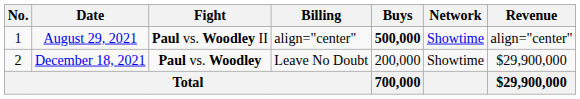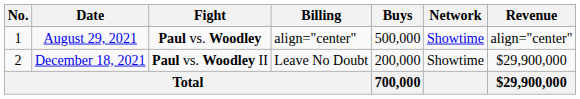(210, 37) Paul vs. Woodley II -> (210, 37) Paul vs. Woodley
(398, 37) bold -> (398, 37) normal
(210, 60) Paul vs. Woodley -> (210, 60) Paul vs. Woodley II
